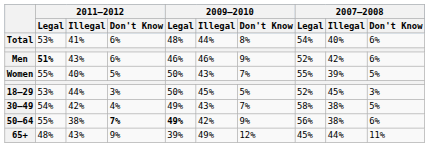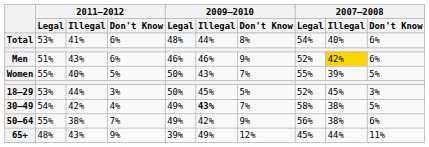(45, 59) bold -> (45, 59) normal
(336, 59) no background -> (336, 59) gold background
(206, 106) normal -> (206, 106) bold
(115, 121) bold -> (115, 121) normal
(175, 121) bold -> (175, 121) normal
